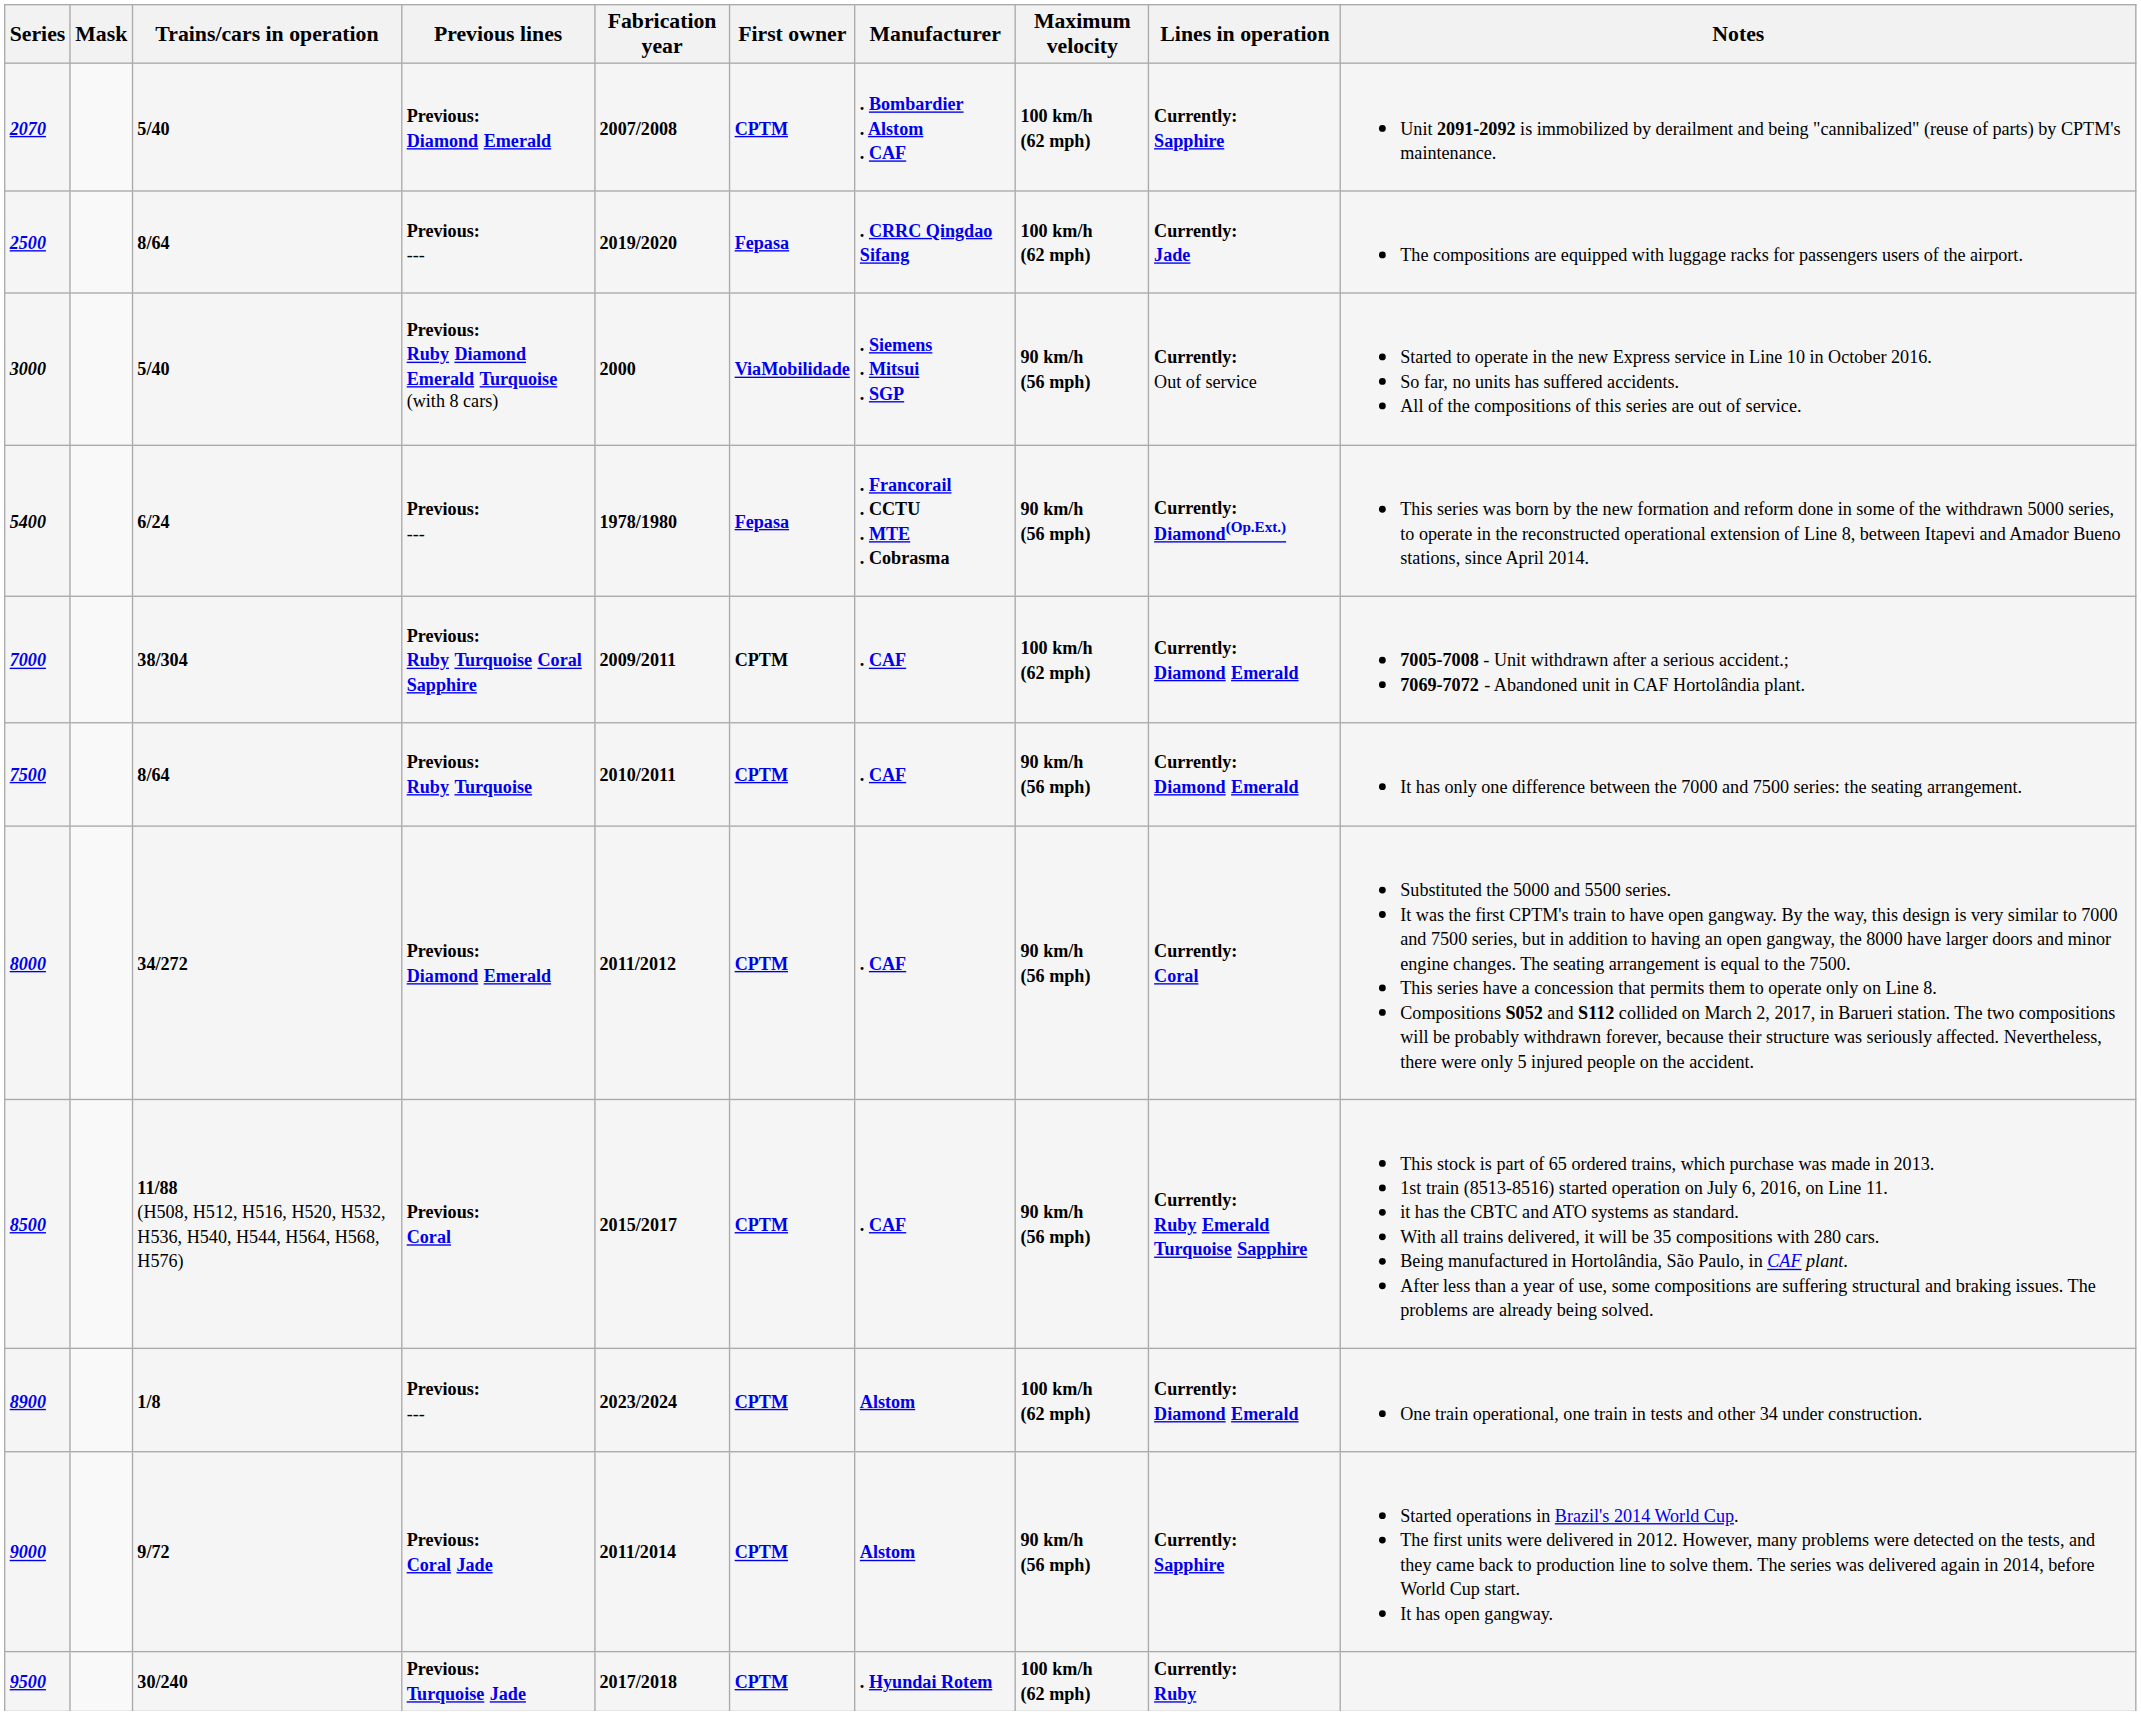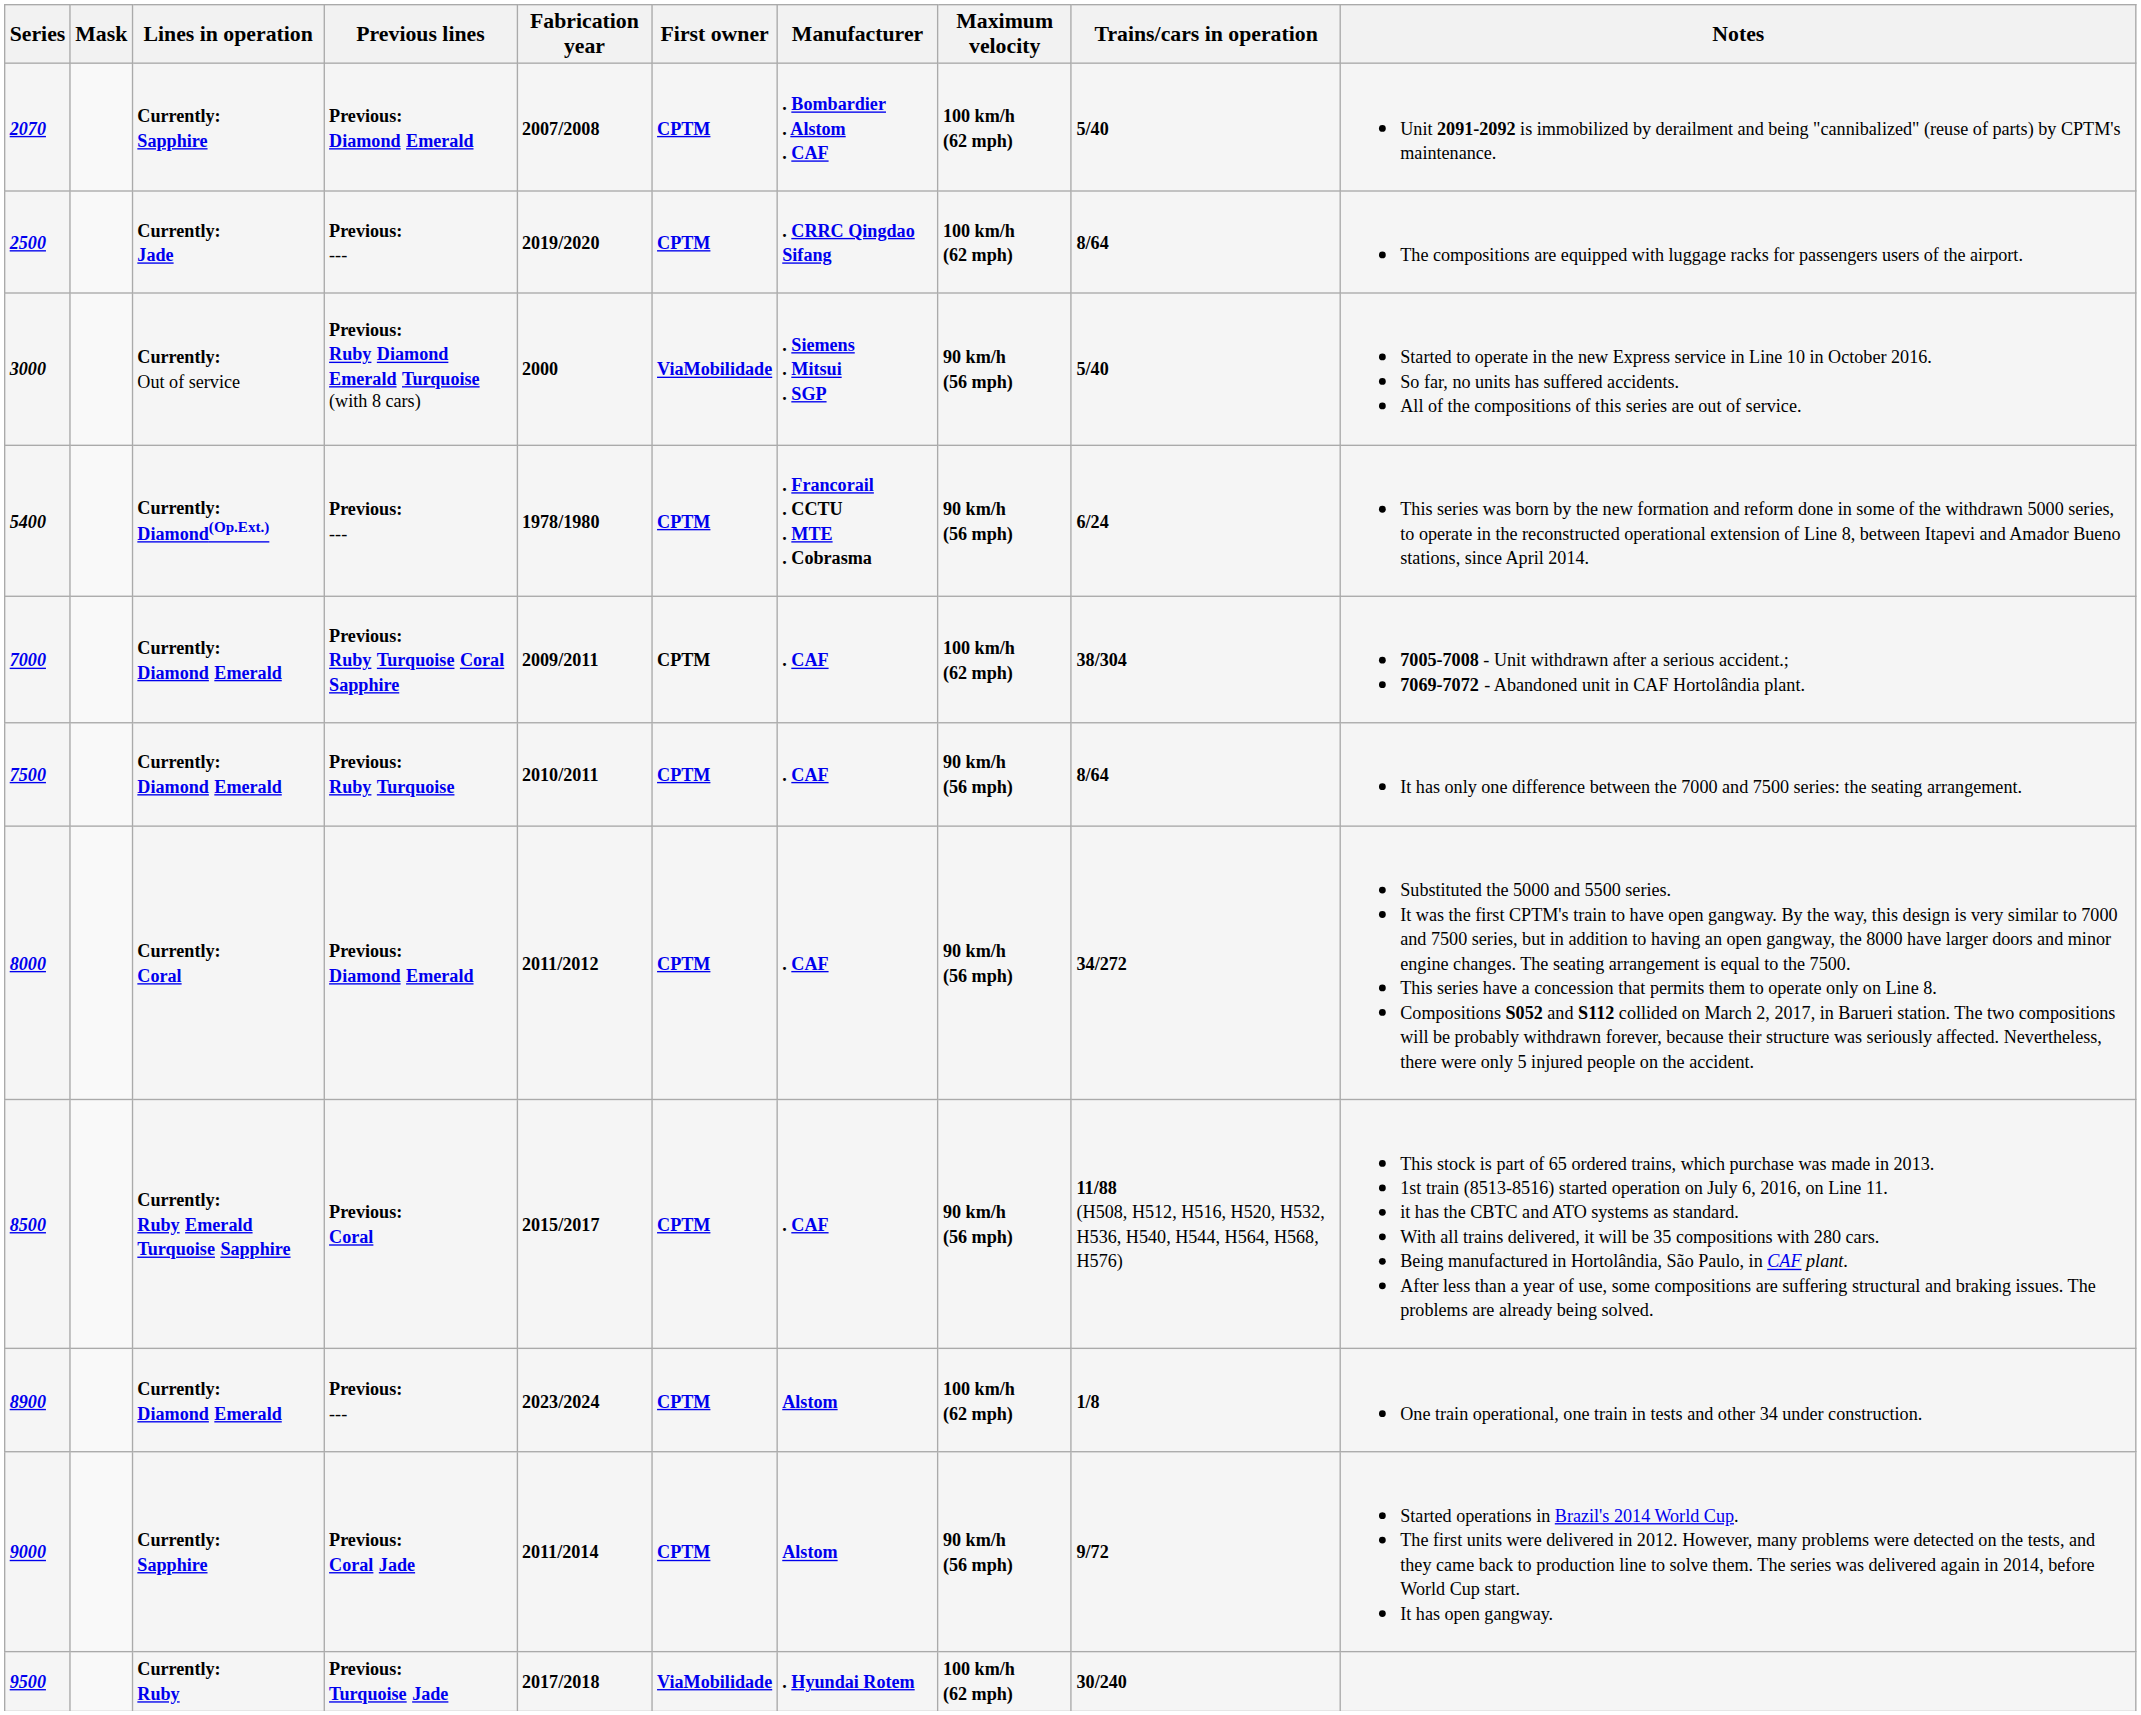columns swapped: (1245, 33) <-> (267, 33)
(762, 241) Fepasa -> (684, 241) CPTM
(762, 520) Fepasa -> (684, 520) CPTM
(761, 1681) CPTM -> (715, 1681) ViaMobilidade
